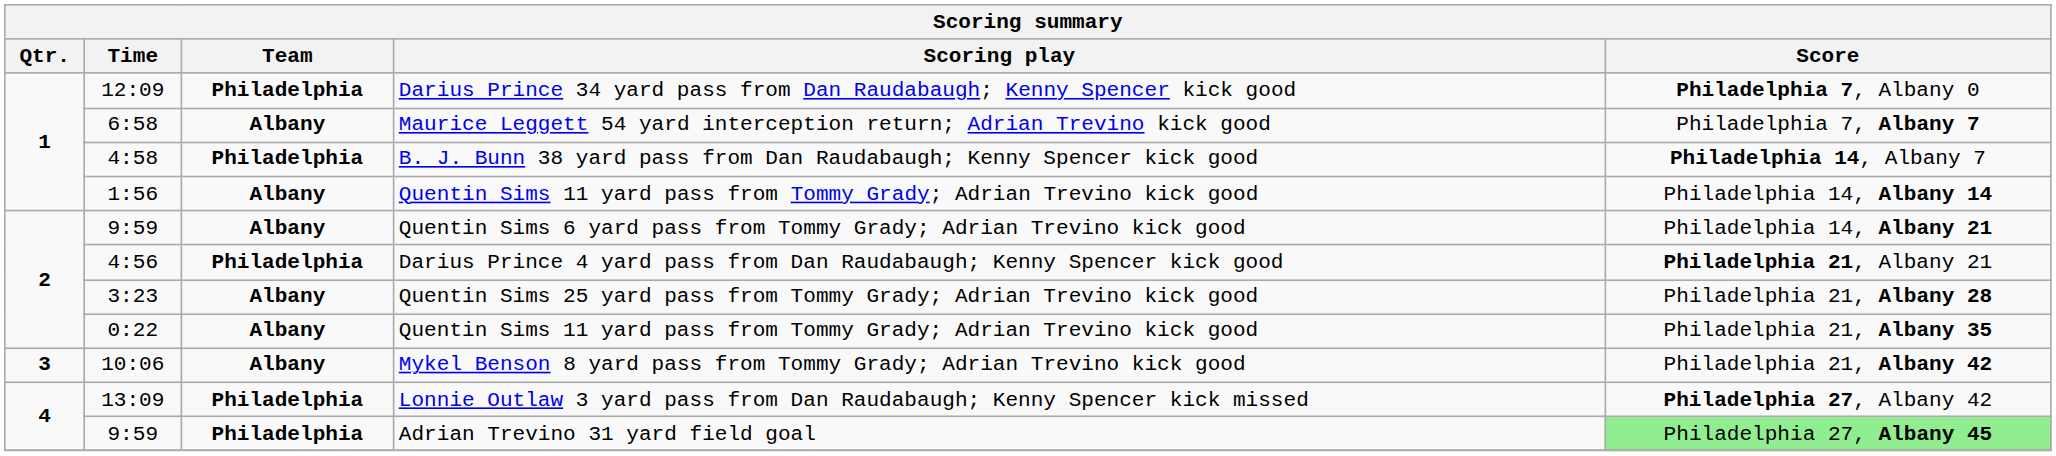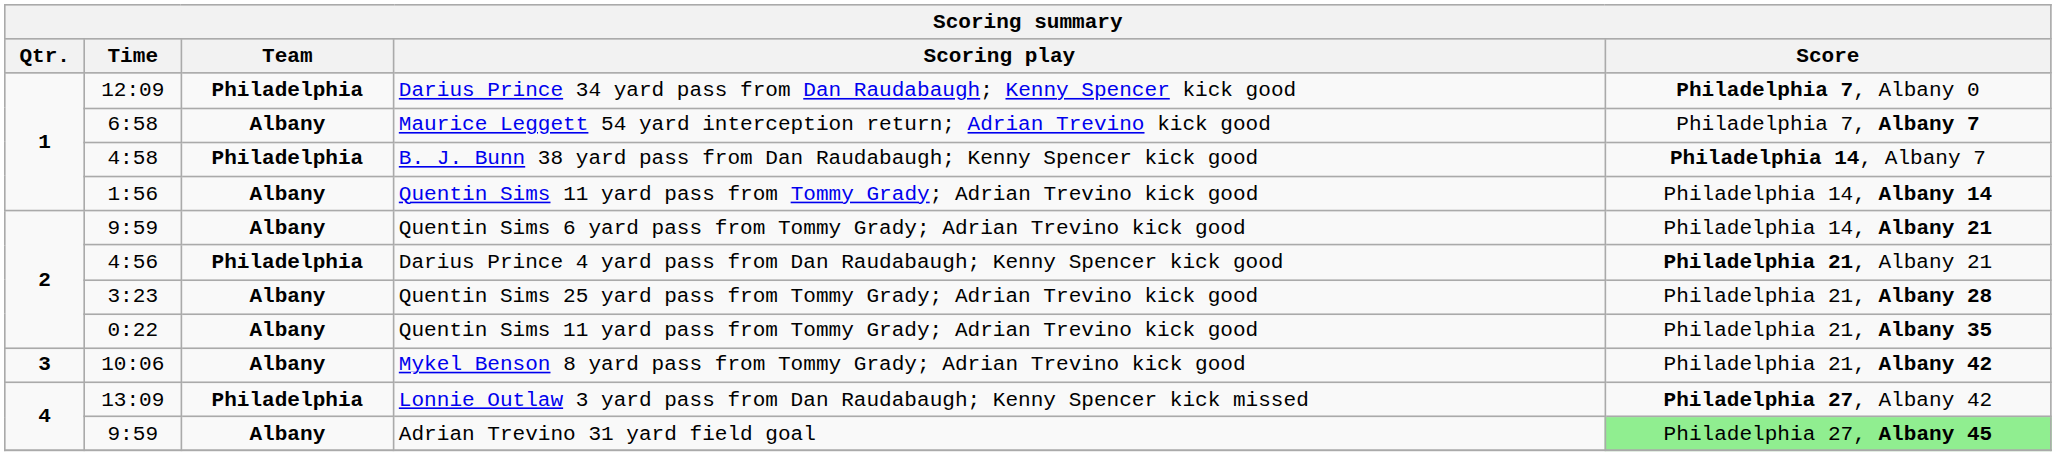(287, 434) Philadelphia -> (287, 434) Albany
